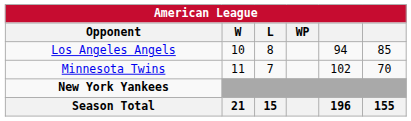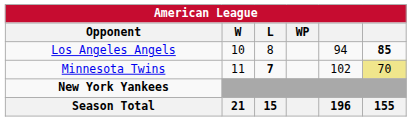(384, 51) normal -> (384, 51) bold
(270, 70) normal -> (270, 70) bold
(384, 70) no background -> (384, 70) khaki background
